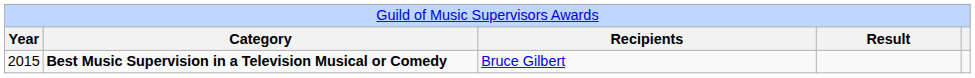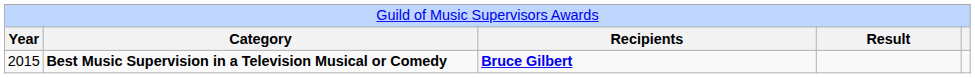(523, 61) normal -> (527, 61) bold
